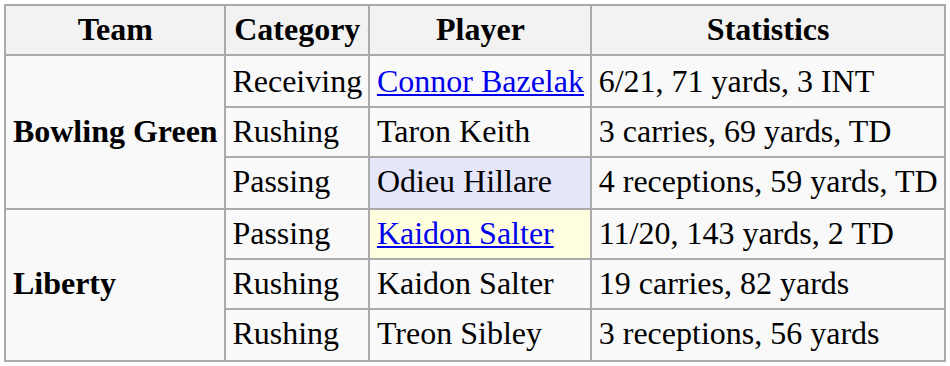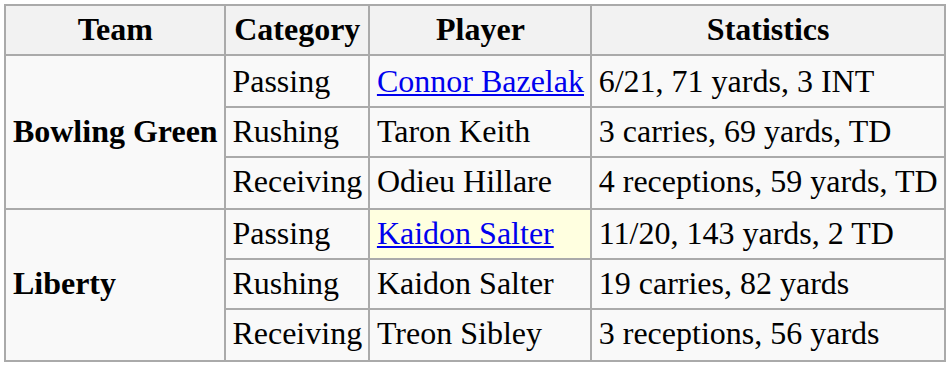(297, 80) Receiving -> (281, 80) Passing
(281, 182) Passing -> (297, 182) Receiving
(464, 182) lavender background -> (464, 182) no background
(286, 334) Rushing -> (297, 334) Receiving
